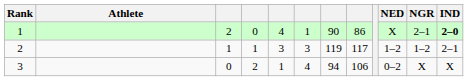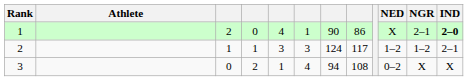(334, 48) 119 -> (334, 48) 124
(360, 66) 106 -> (360, 66) 108
